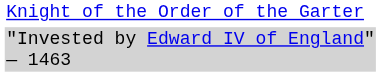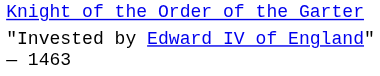(190, 49) lightgrey background -> (190, 49) no background
